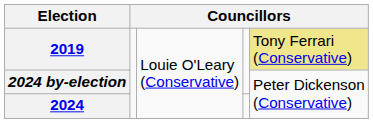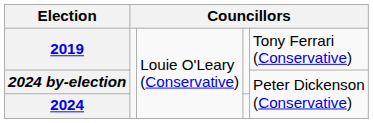(303, 49) khaki background -> (303, 49) no background
